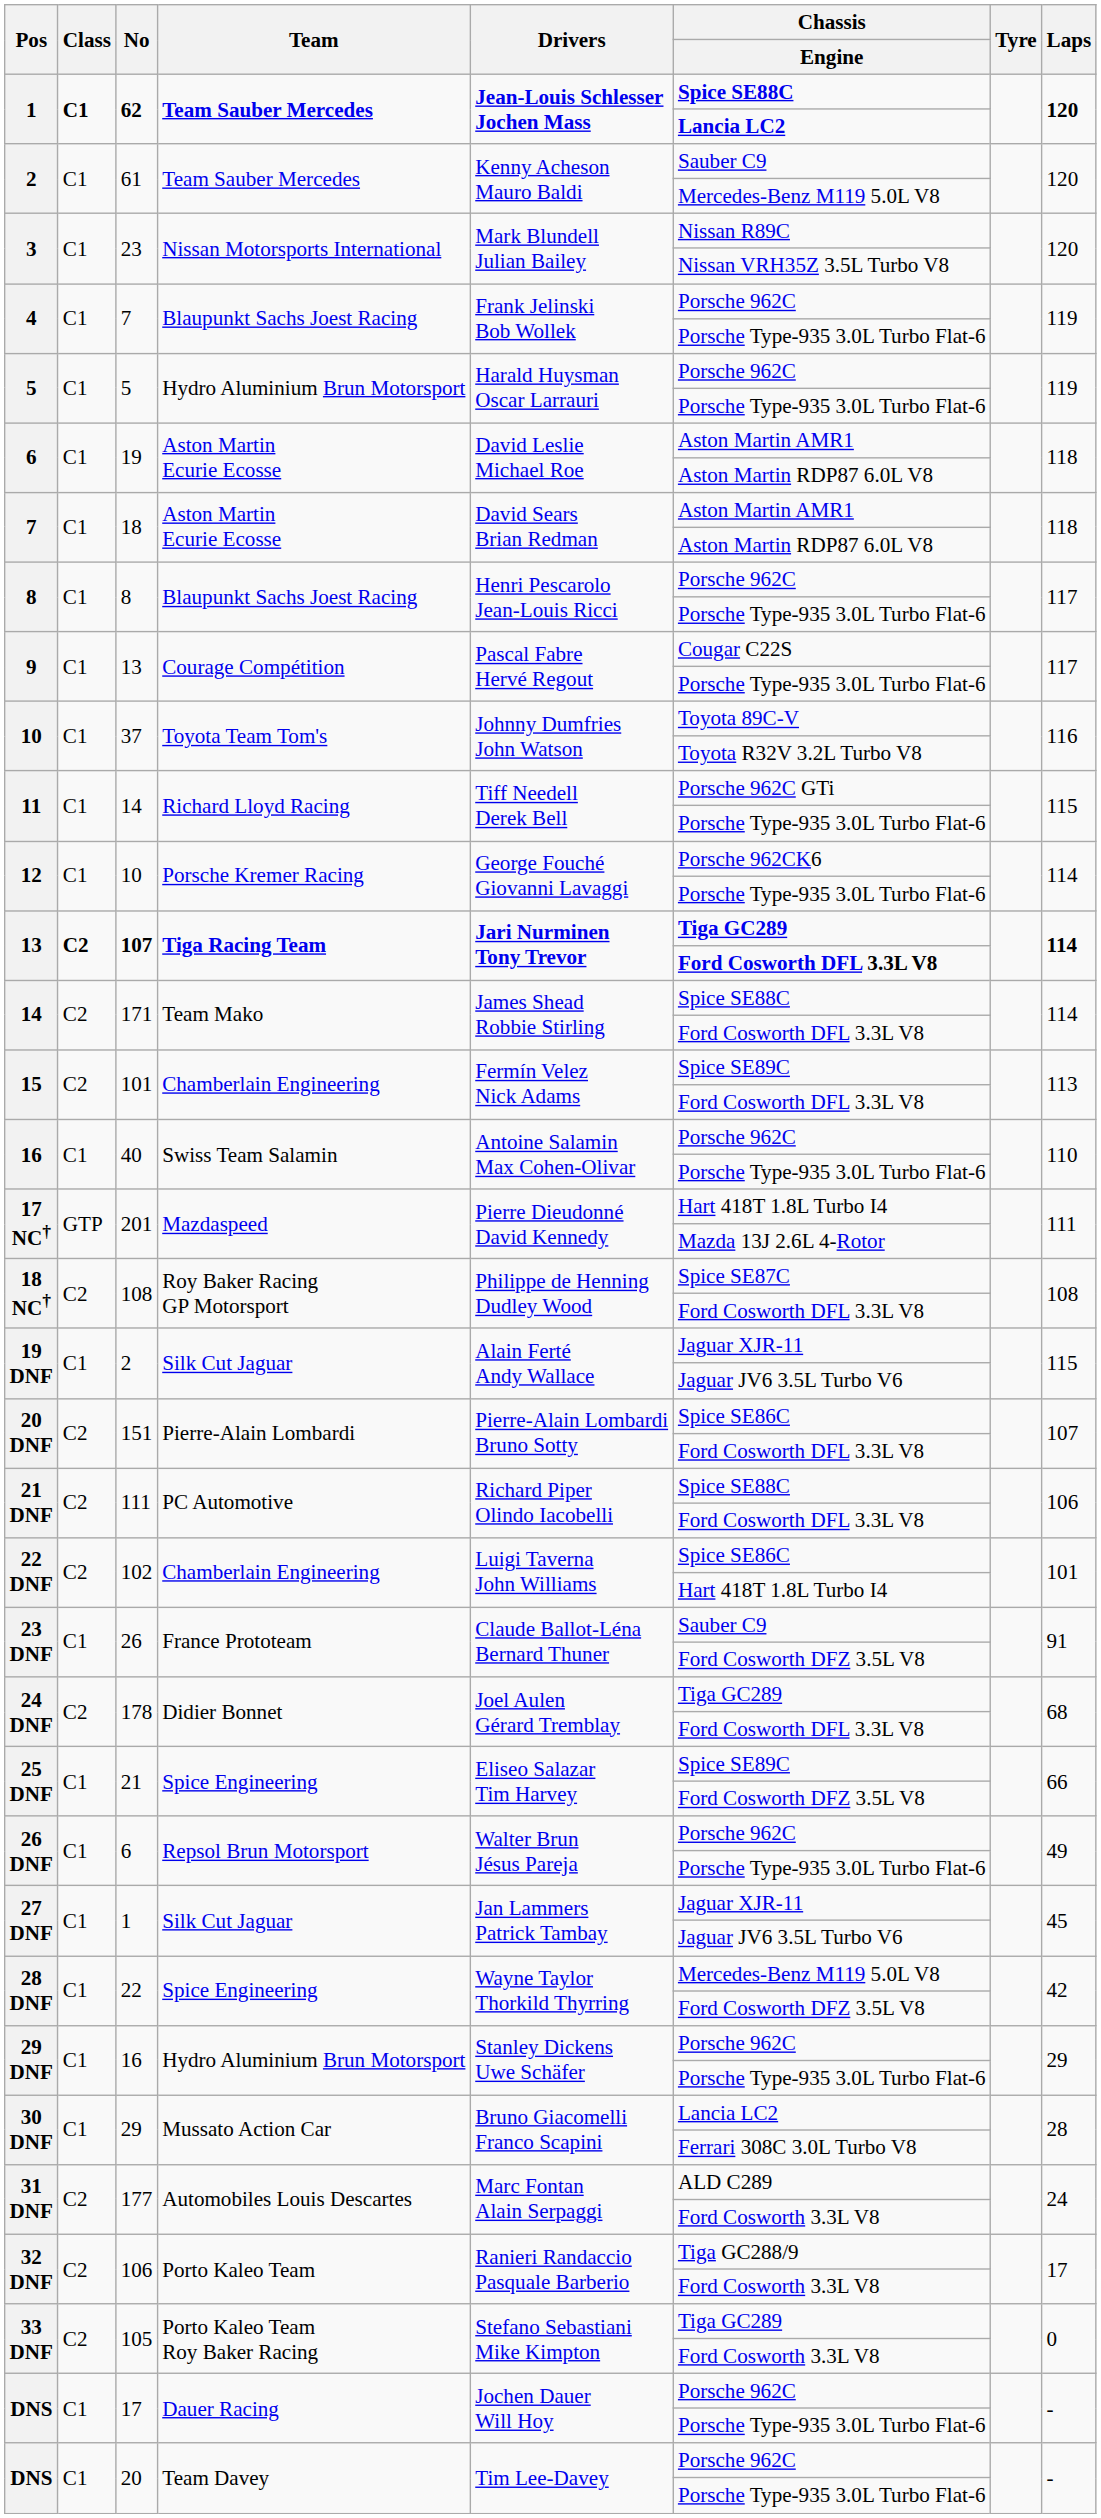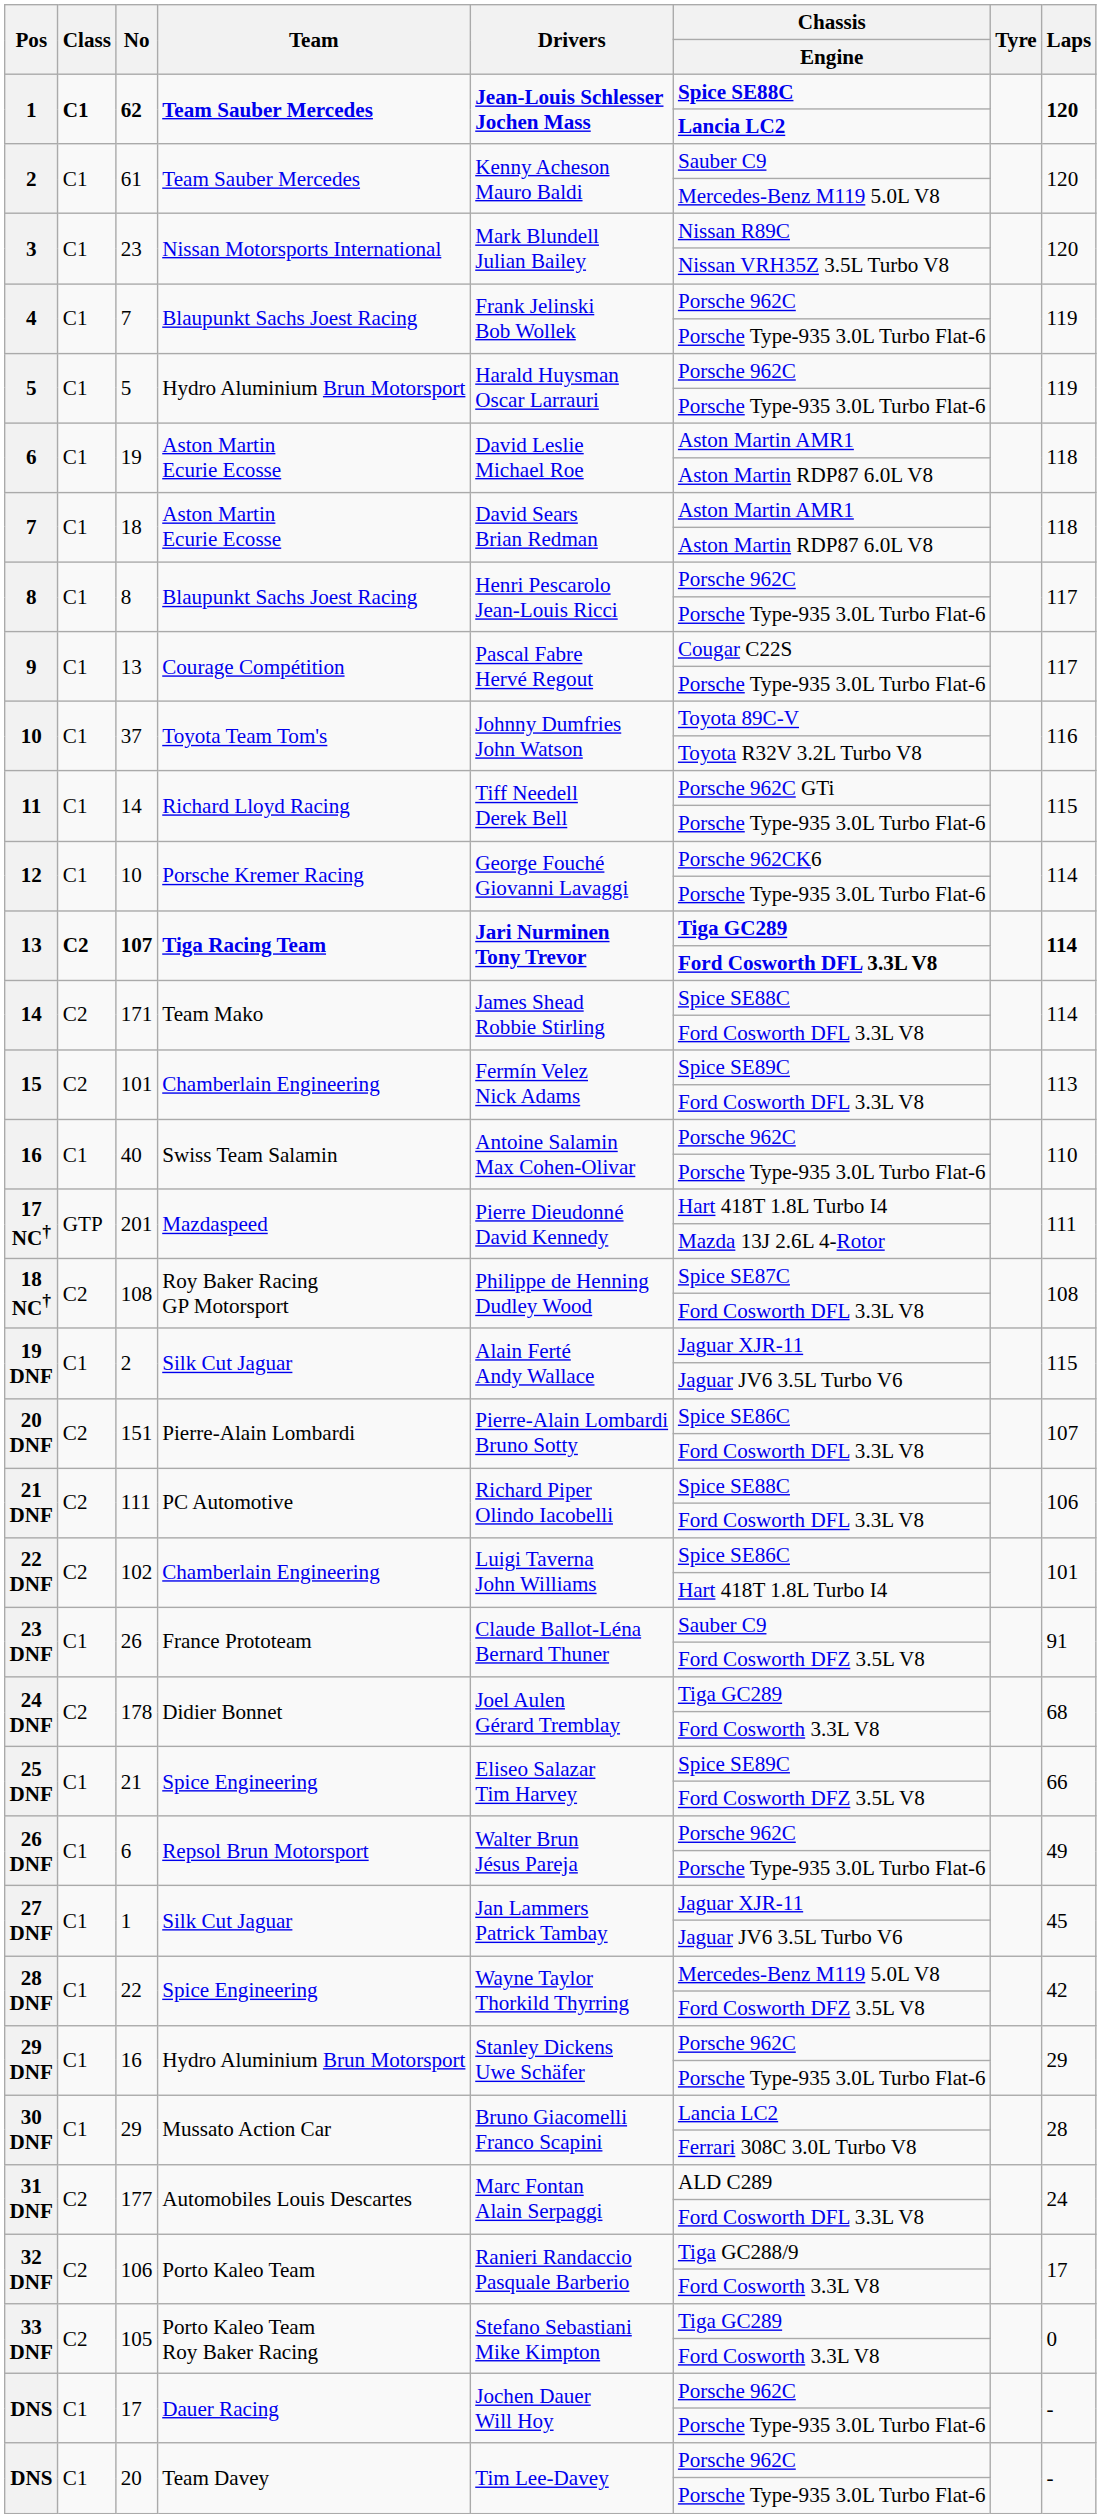(801, 1729) Ford Cosworth DFL 3.3L V8 -> (779, 1729) Ford Cosworth 3.3L V8
(779, 2216) Ford Cosworth 3.3L V8 -> (801, 2216) Ford Cosworth DFL 3.3L V8
